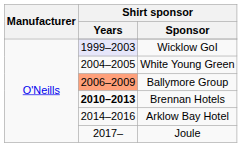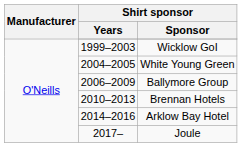(108, 47) lavender background -> (108, 47) no background
(108, 82) lightsalmon background -> (108, 82) no background
(108, 99) bold -> (108, 99) normal
